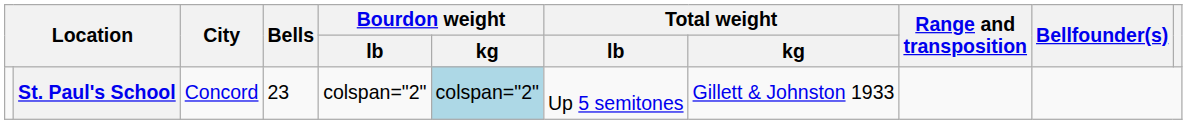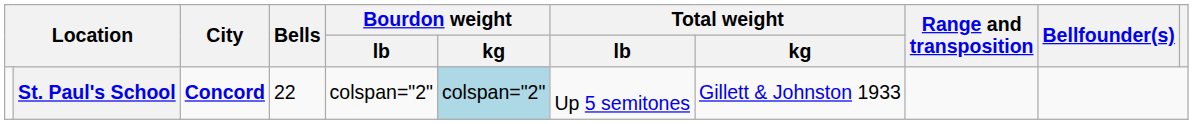(222, 92) normal -> (225, 92) bold
(278, 92) 23 -> (285, 92) 22
